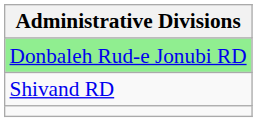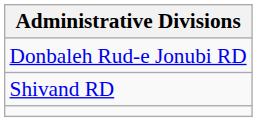(128, 55) lightgreen background -> (128, 55) no background
